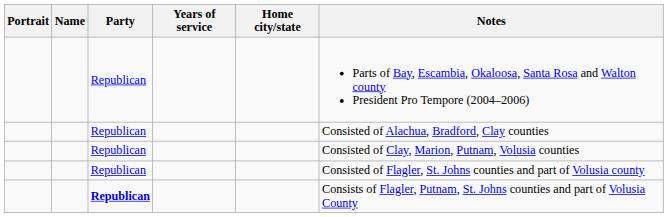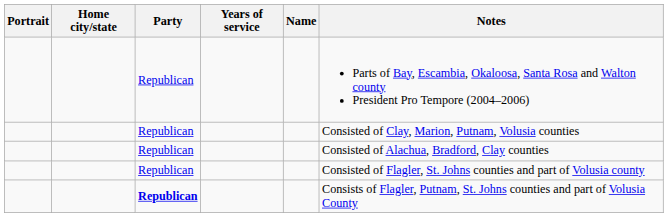columns swapped: (70, 20) <-> (278, 20)
(435, 131) Consisted of Alachua, Bradford, Clay counties -> (451, 131) Consisted of Clay, Marion, Putnam, Volusia counties
(451, 151) Consisted of Clay, Marion, Putnam, Volusia counties -> (435, 151) Consisted of Alachua, Bradford, Clay counties
